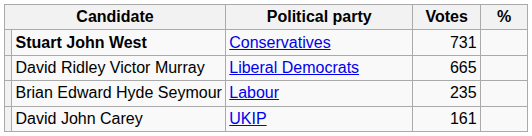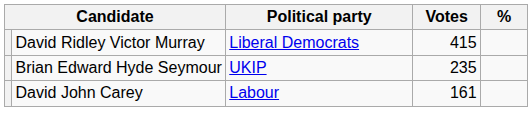- row: (81, 42)
(463, 67) 665 -> (463, 42) 415
(254, 93) Labour -> (248, 67) UKIP
(248, 118) UKIP -> (254, 93) Labour
